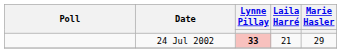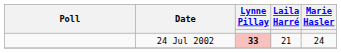(319, 40) 29 -> (319, 40) 24
